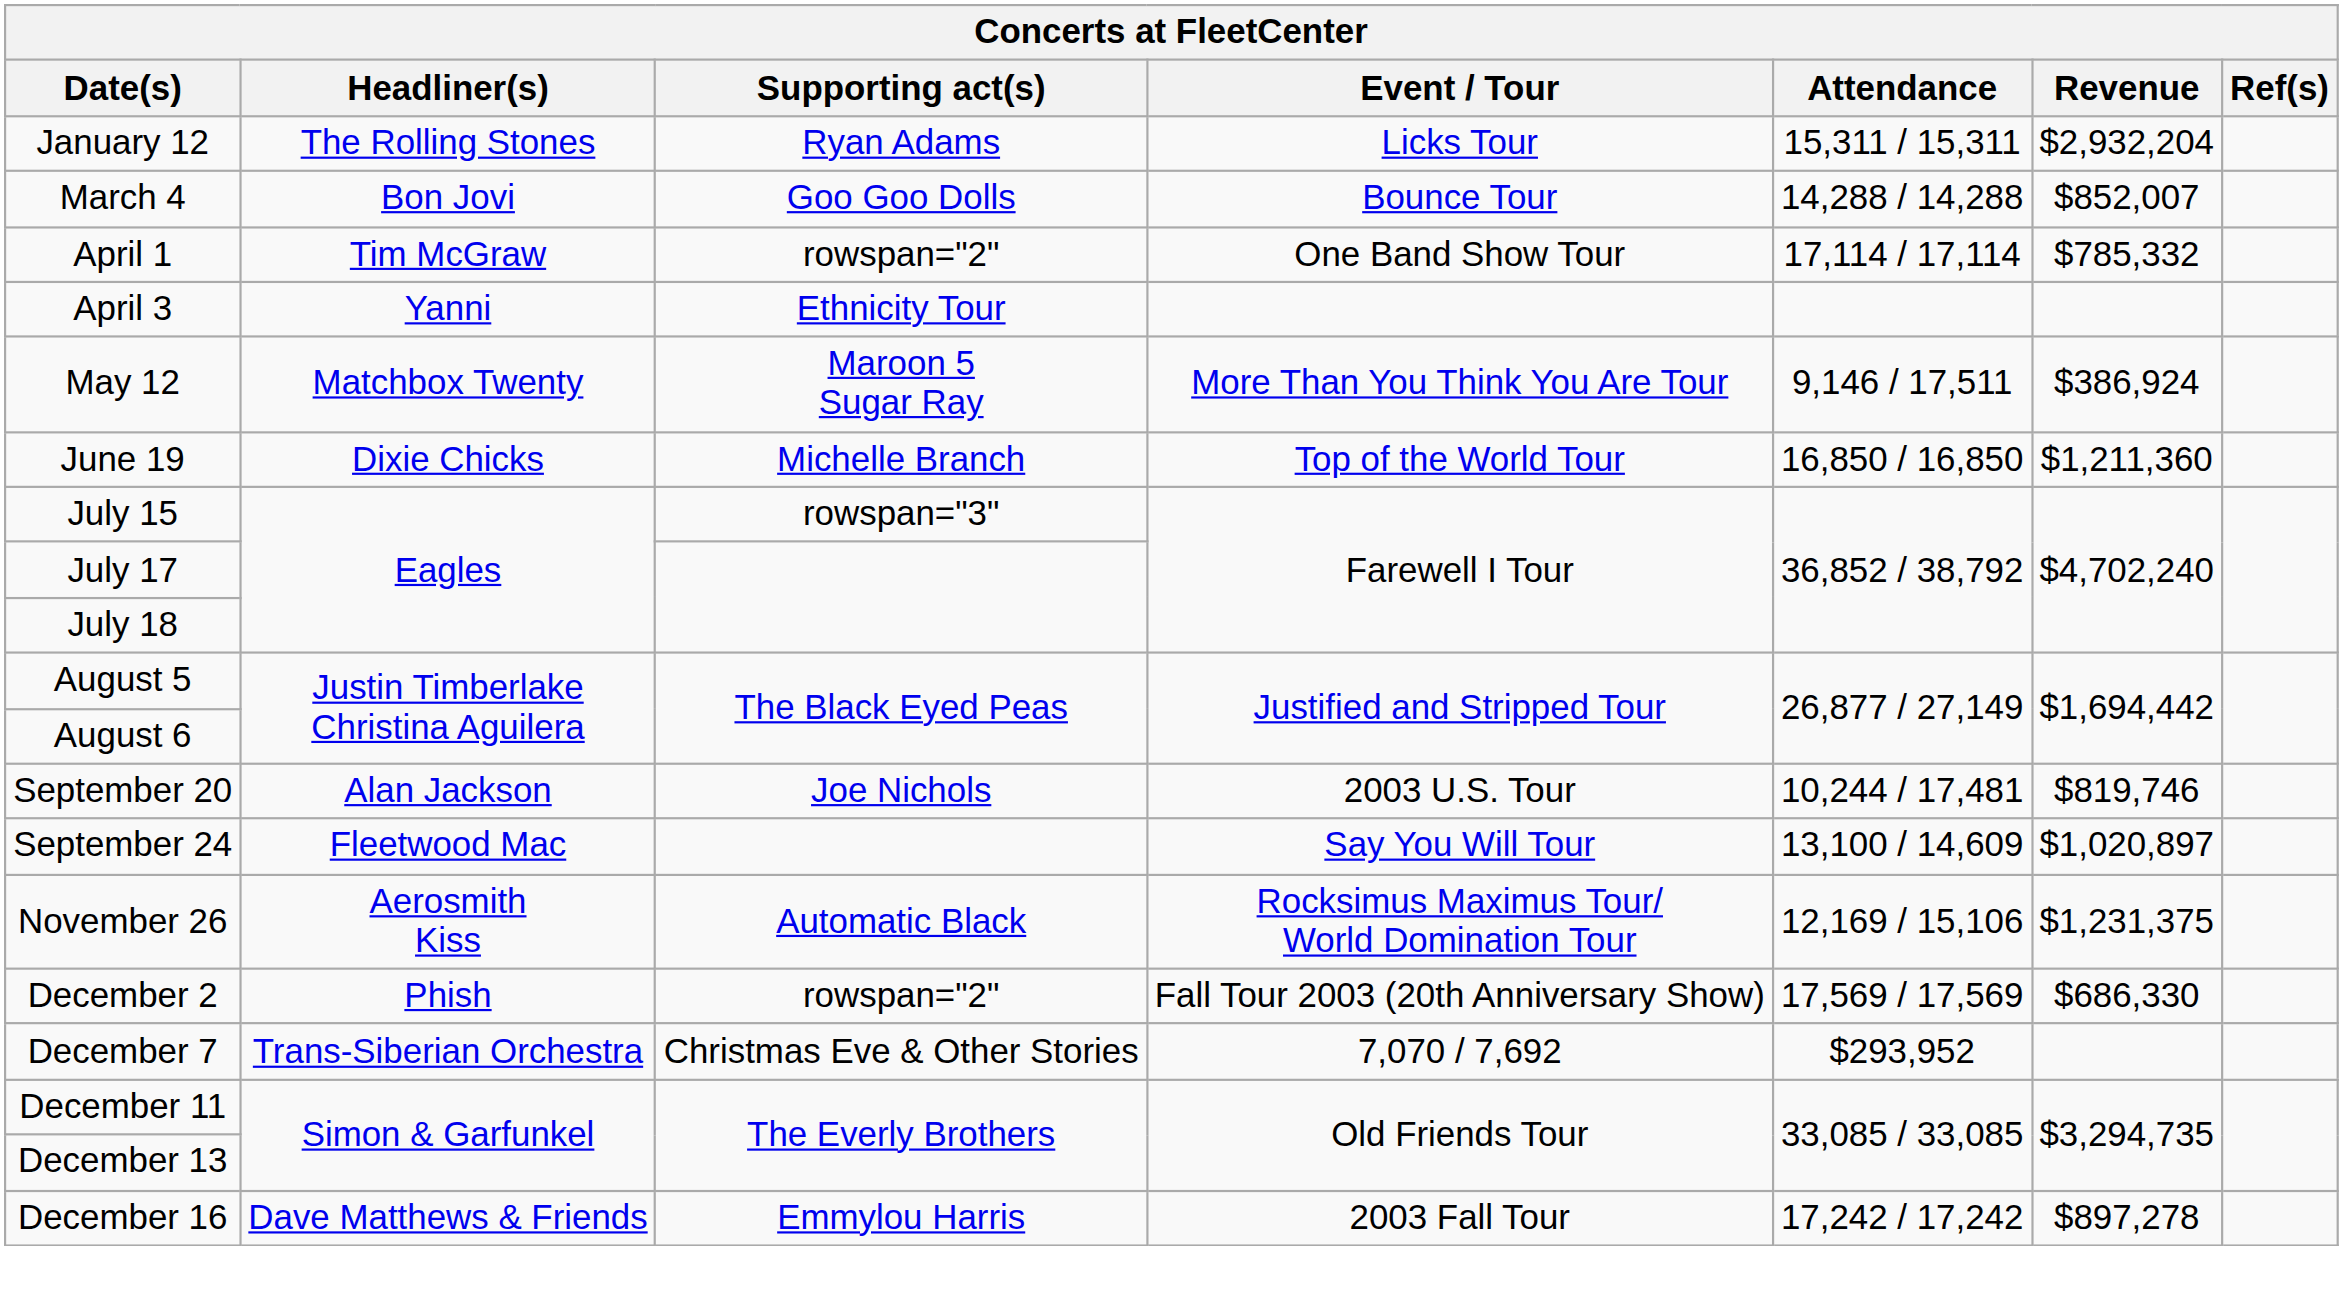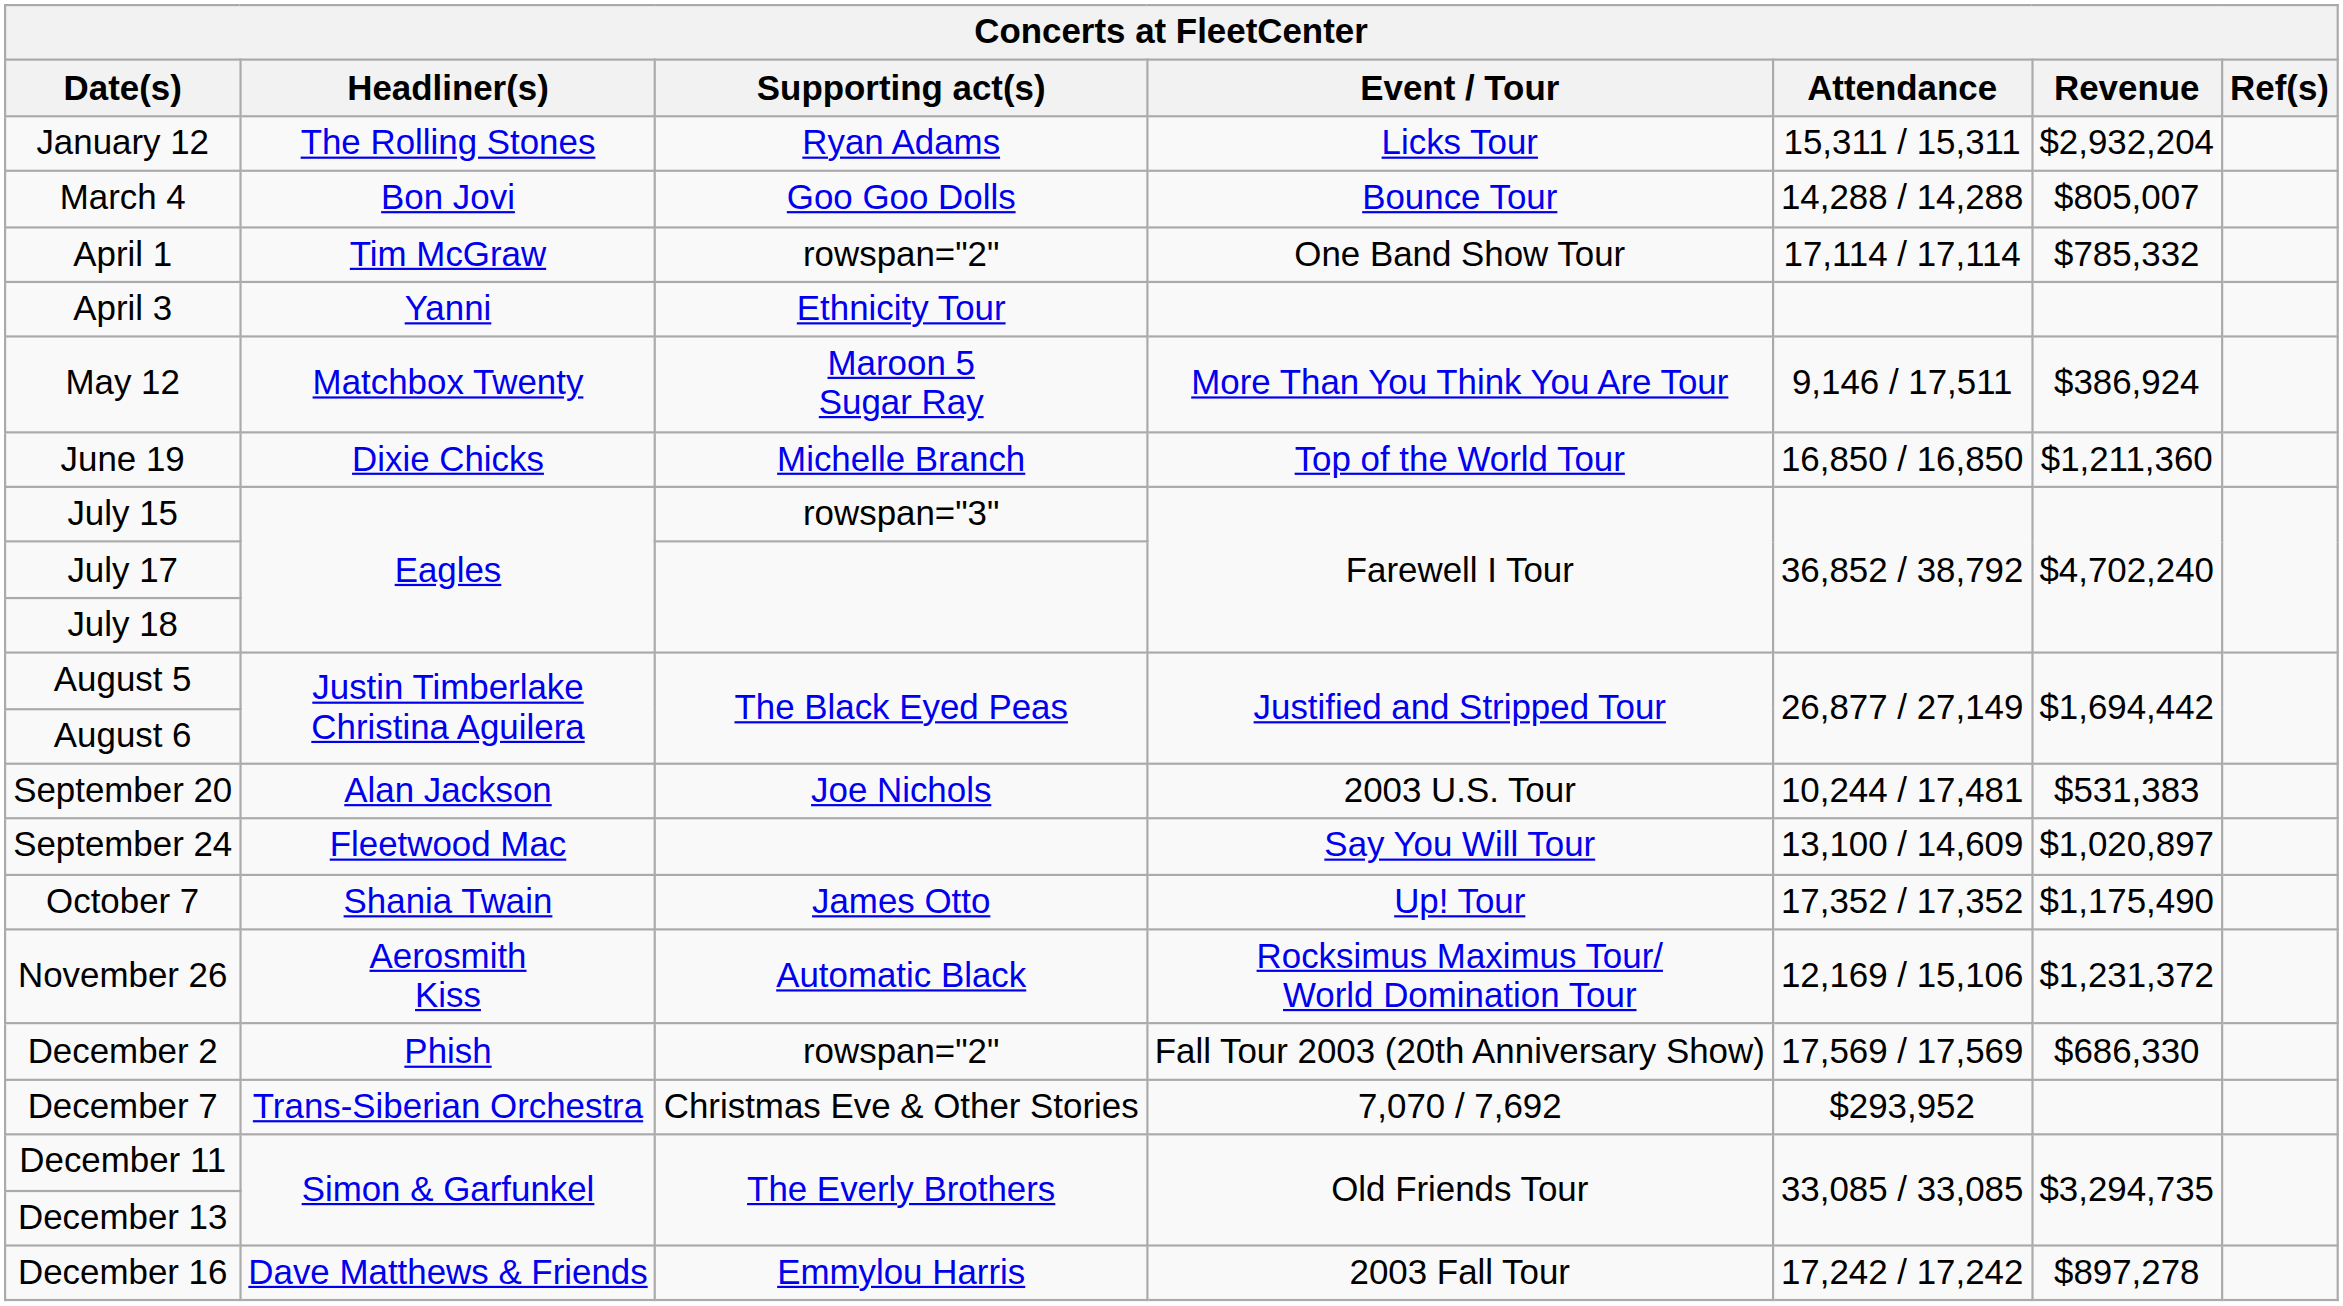(2127, 198) $852,007 -> (2127, 198) $805,007
(2127, 790) $819,746 -> (2127, 790) $531,383
+ row: (123, 901)
(2127, 920) $1,231,375 -> (2127, 976) $1,231,372
